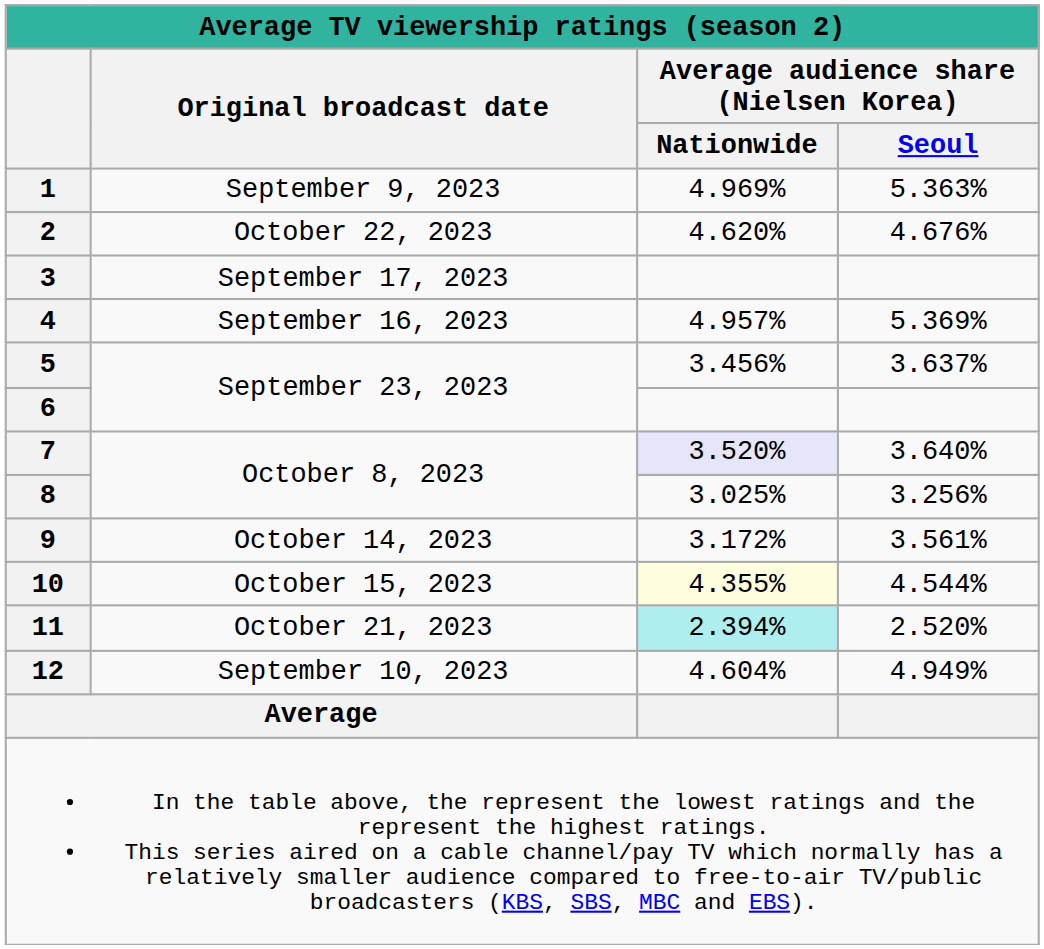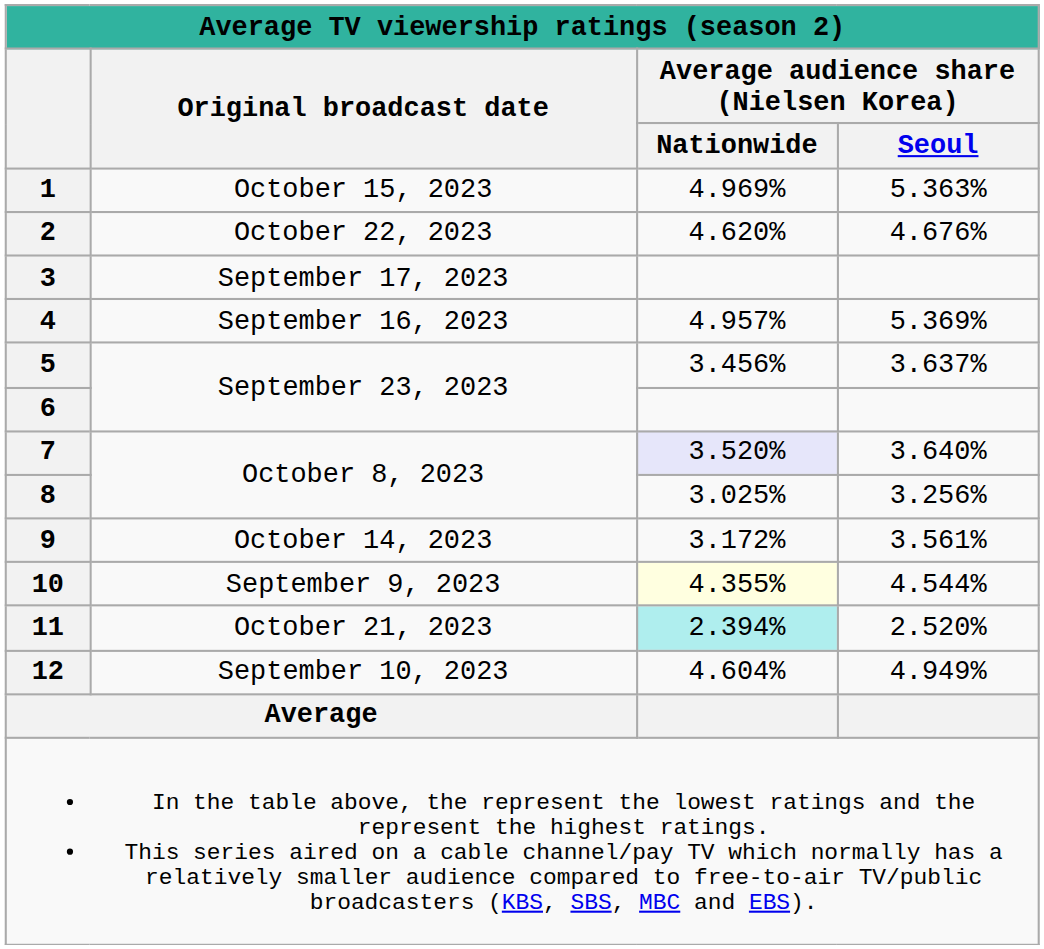(363, 190) September 9, 2023 -> (363, 190) October 15, 2023
(363, 584) October 15, 2023 -> (363, 584) September 9, 2023
